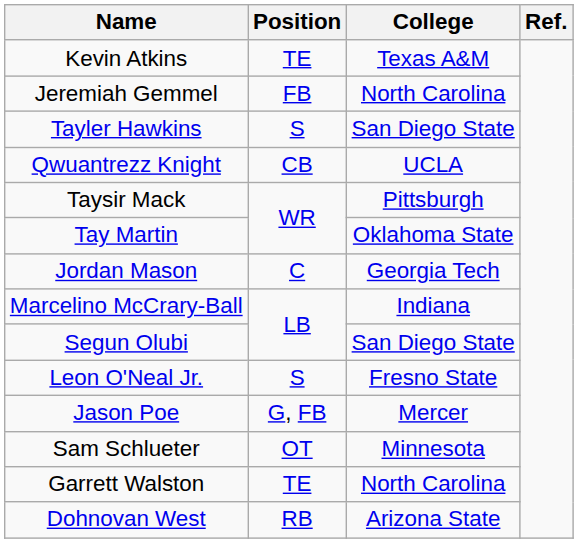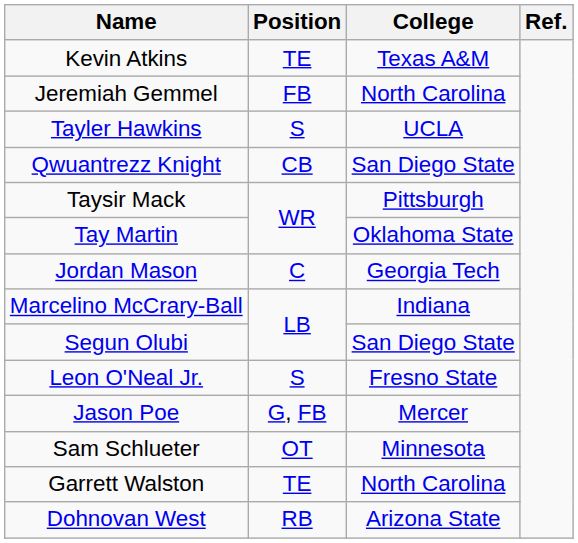(433, 128) San Diego State -> (433, 128) UCLA
(433, 164) UCLA -> (433, 164) San Diego State
